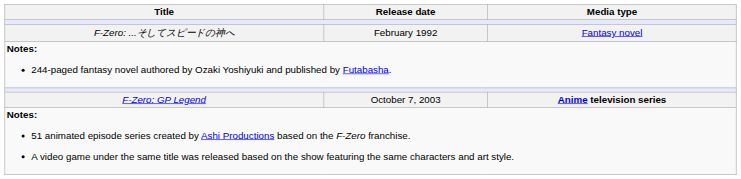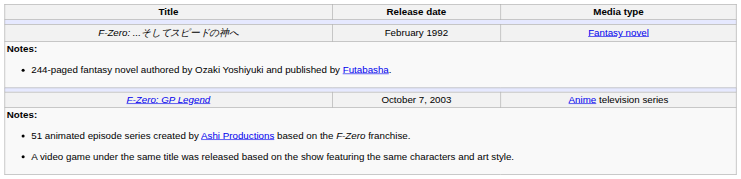(612, 100) bold -> (619, 100) normal
